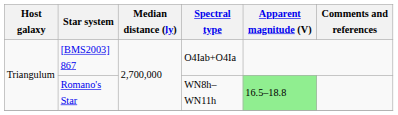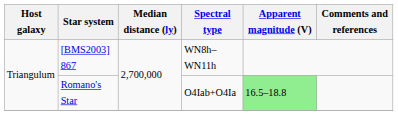(210, 57) O4Iab+O4Ia -> (200, 57) WN8h–WN11h
(200, 93) WN8h–WN11h -> (210, 93) O4Iab+O4Ia
